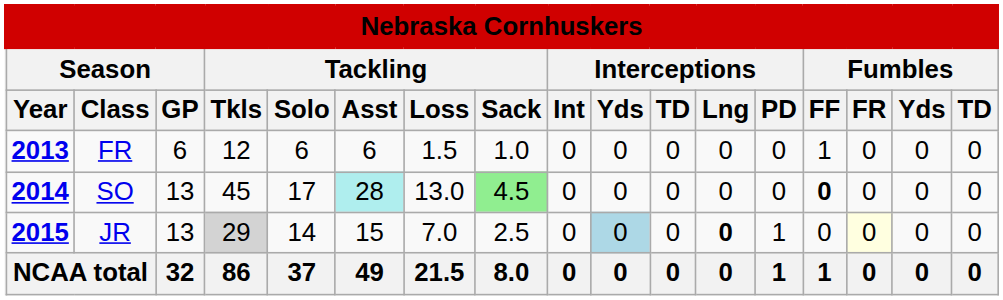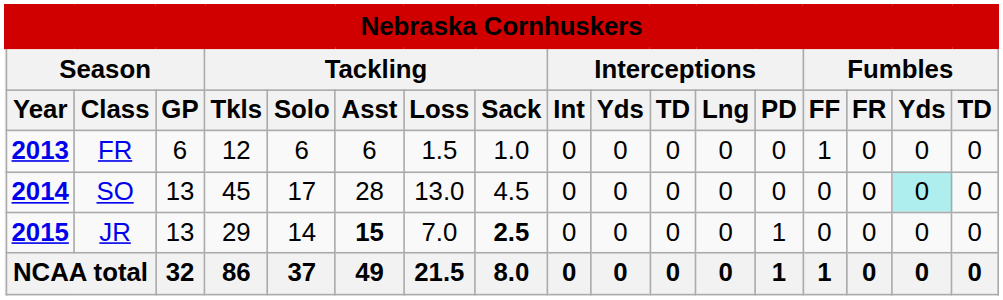(369, 191) paleturquoise background -> (369, 191) no background
(511, 191) lightgreen background -> (511, 191) no background
(824, 191) bold -> (824, 191) normal
(922, 191) no background -> (922, 191) paleturquoise background
(236, 232) lightgrey background -> (236, 232) no background
(369, 232) normal -> (369, 232) bold
(511, 232) normal -> (511, 232) bold
(620, 232) lightblue background -> (620, 232) no background
(726, 232) bold -> (726, 232) normal
(869, 232) lightyellow background -> (869, 232) no background
